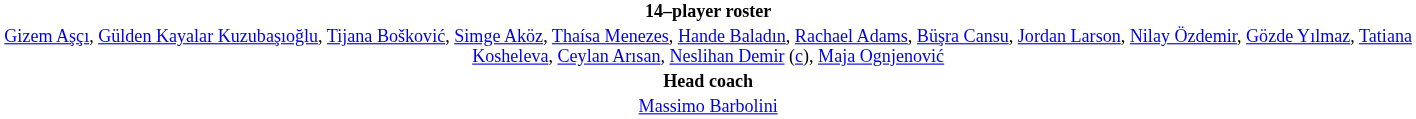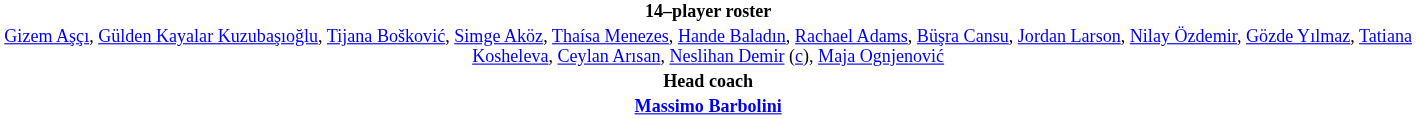(708, 106) normal -> (708, 106) bold
